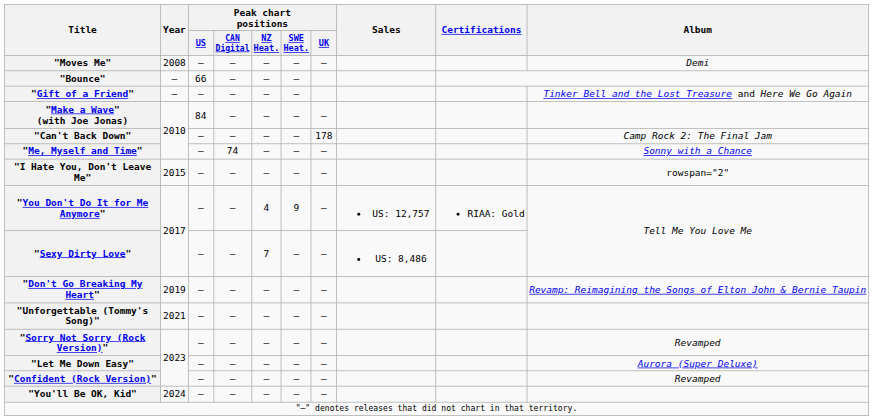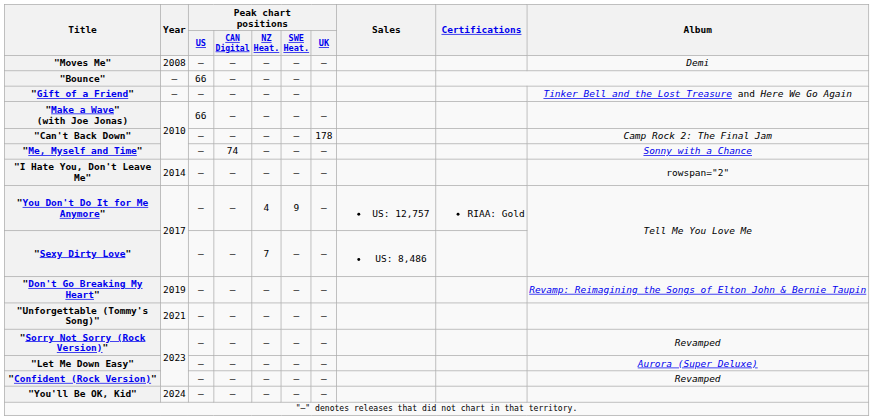(201, 115) 84 -> (201, 115) 66
(174, 172) 2015 -> (174, 172) 2014
